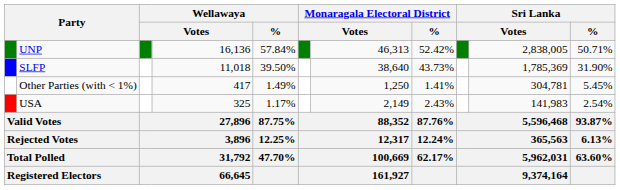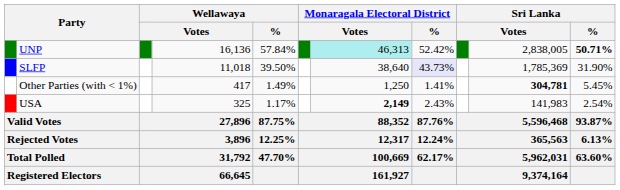(393, 49) no background -> (393, 49) paleturquoise background
(595, 49) normal -> (594, 49) bold
(436, 67) no background -> (436, 67) lavender background
(549, 85) normal -> (549, 85) bold
(396, 103) normal -> (396, 103) bold
